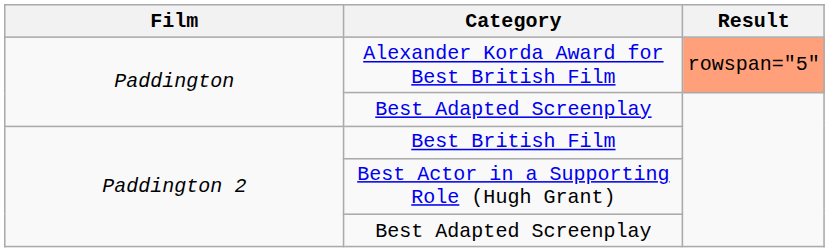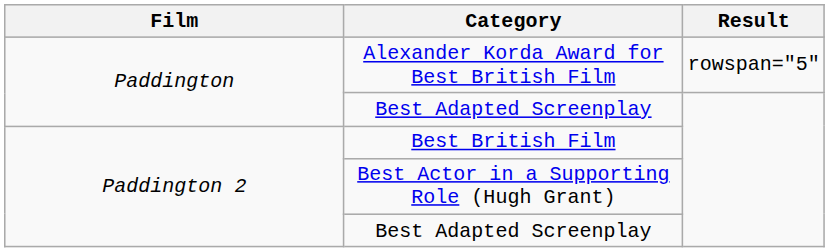(754, 65) lightsalmon background -> (754, 65) no background
